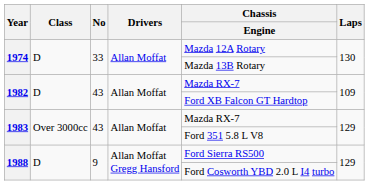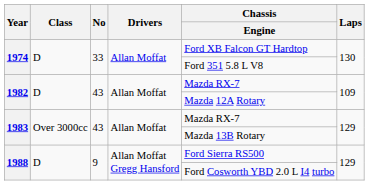(225, 48) Mazda 12A Rotary -> (246, 48) Ford XB Falcon GT Hardtop
(225, 66) Mazda 13B Rotary -> (224, 66) Ford 351 5.8 L V8
(246, 101) Ford XB Falcon GT Hardtop -> (225, 101) Mazda 12A Rotary
(224, 136) Ford 351 5.8 L V8 -> (225, 136) Mazda 13B Rotary
